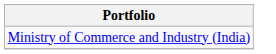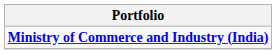(129, 37) normal -> (138, 37) bold
